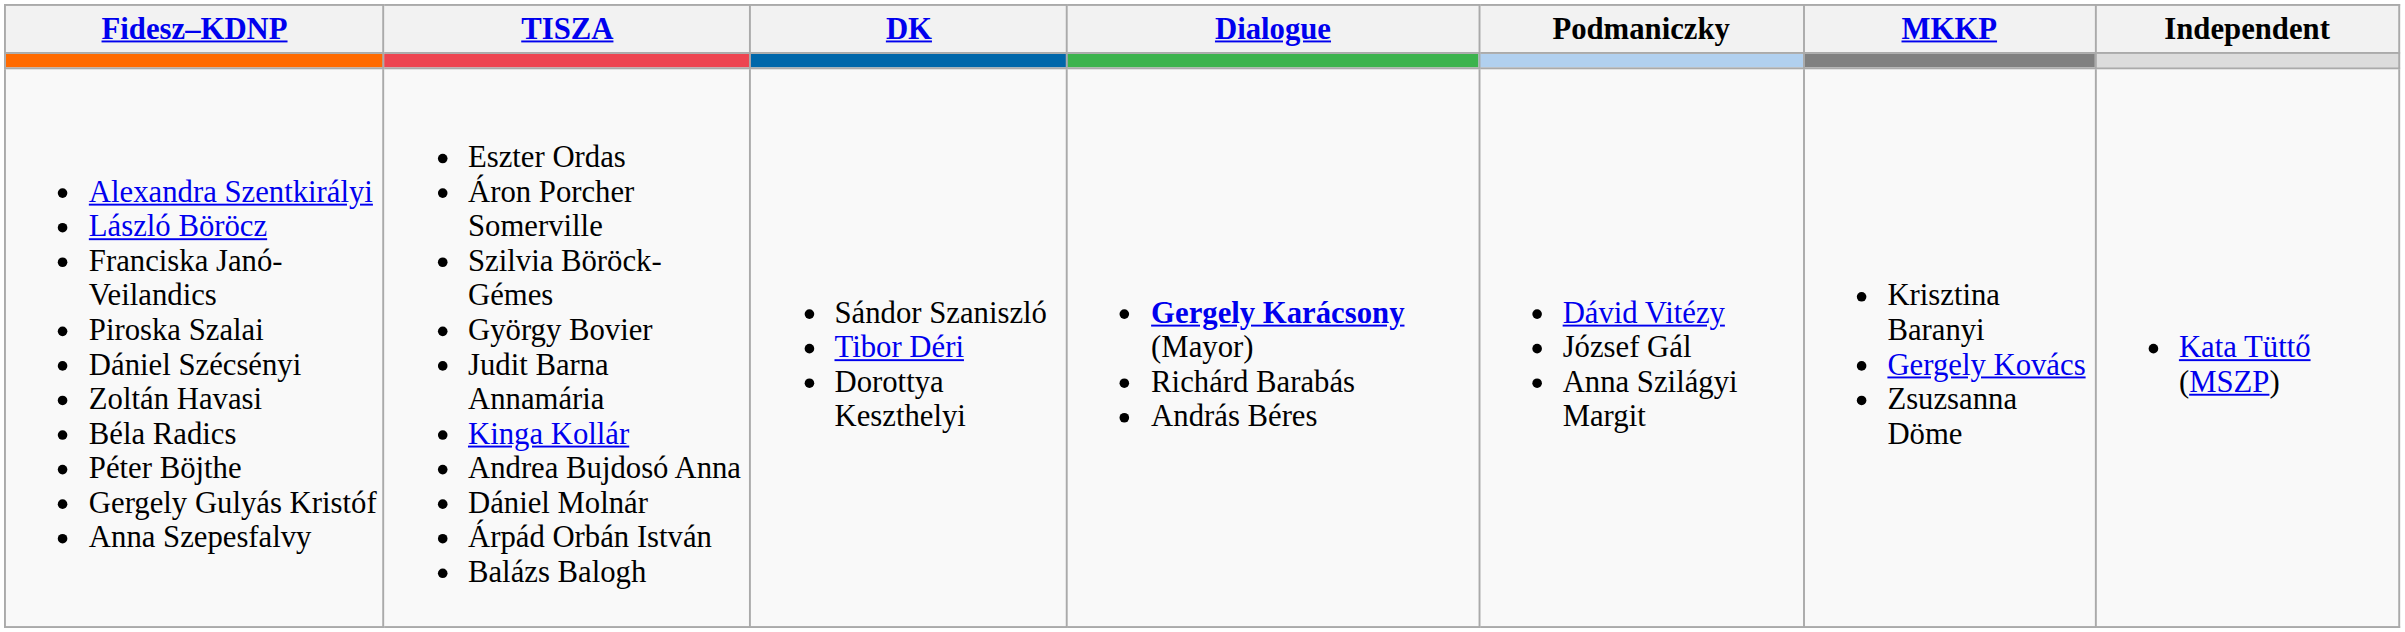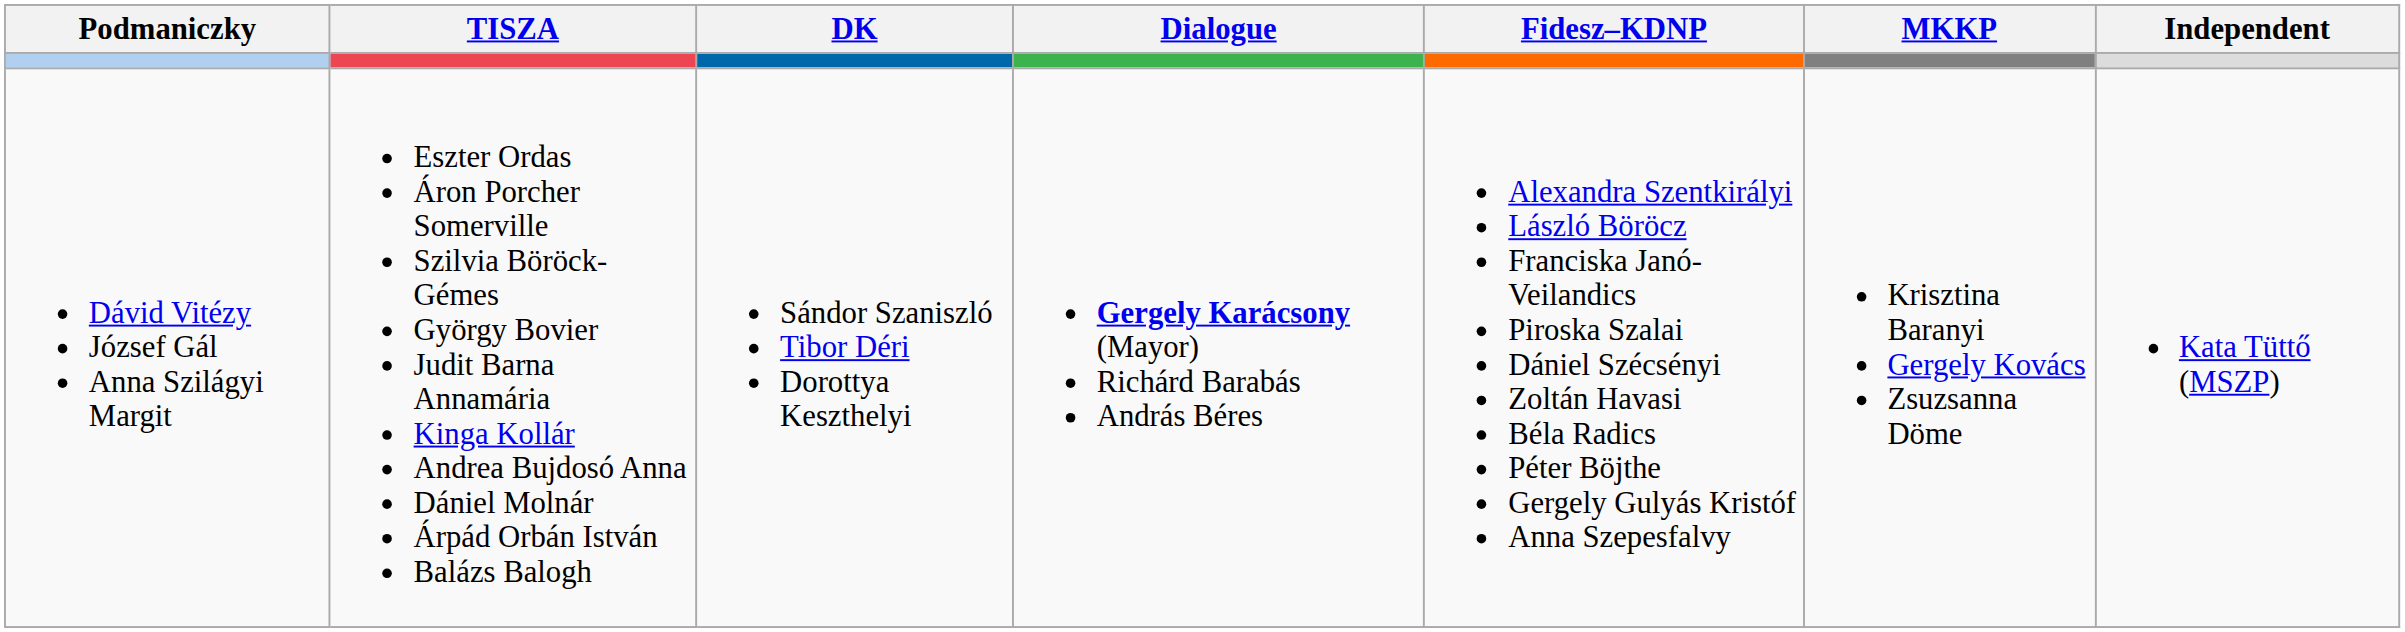columns swapped: (195, 28) <-> (1641, 28)
